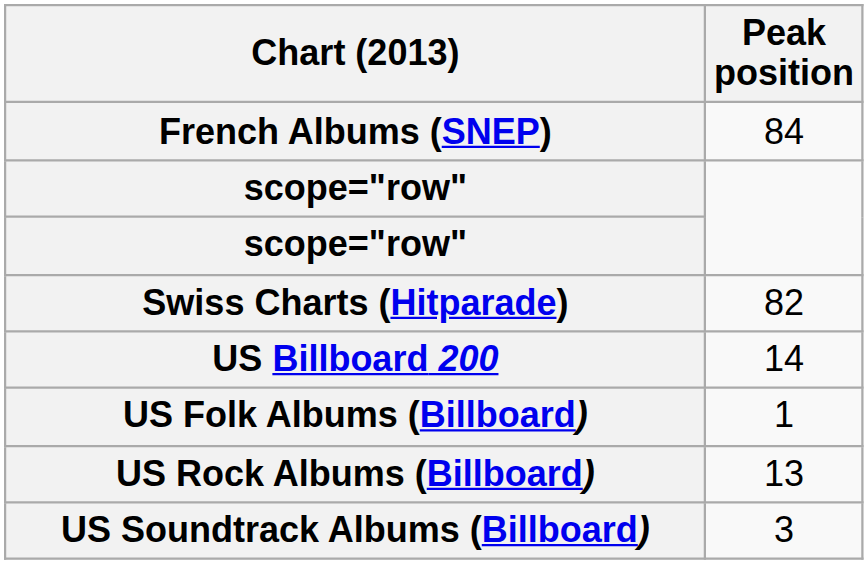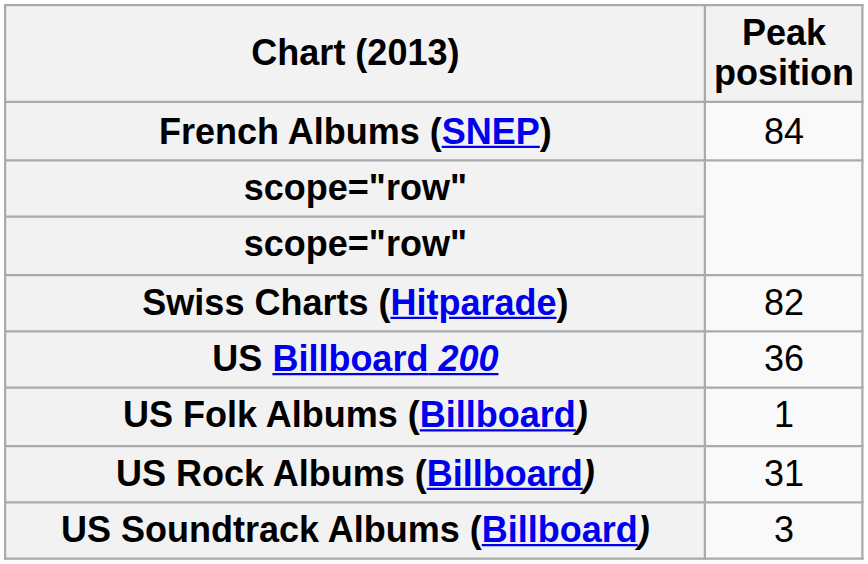(784, 359) 14 -> (784, 359) 36
(784, 473) 13 -> (784, 473) 31
